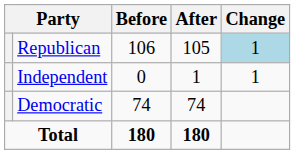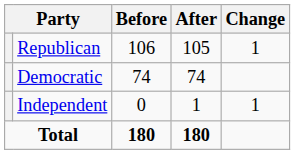(255, 47) lightblue background -> (255, 47) no background
rows swapped: (60, 105) <-> (62, 76)
